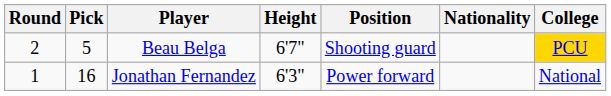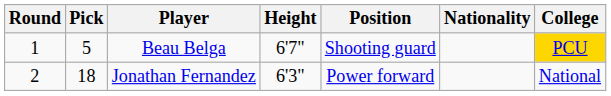(35, 47) 2 -> (35, 47) 1
(35, 76) 1 -> (35, 76) 2
(86, 76) 16 -> (86, 76) 18
